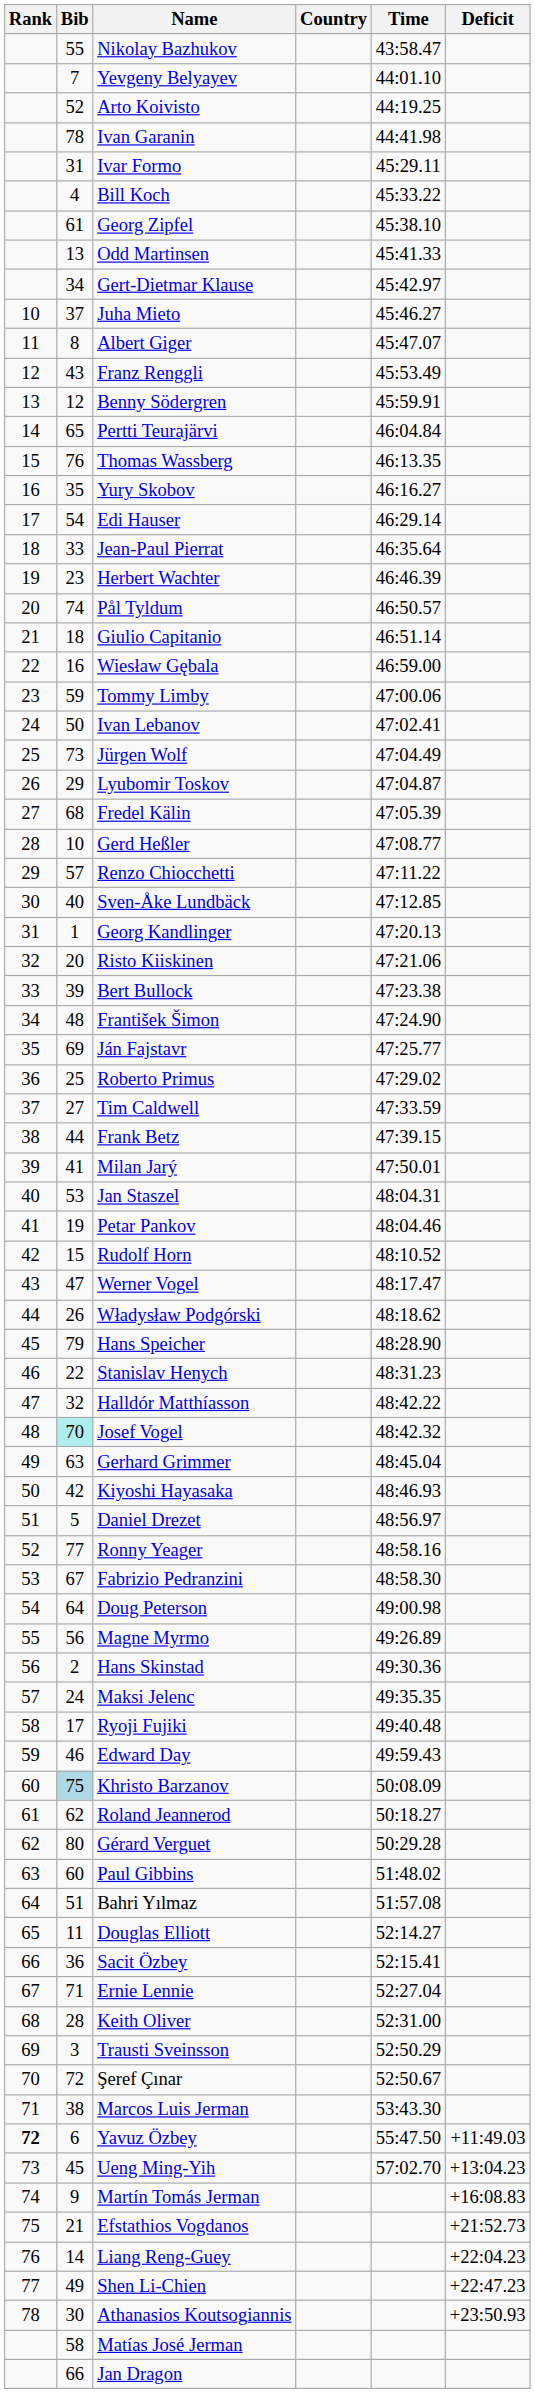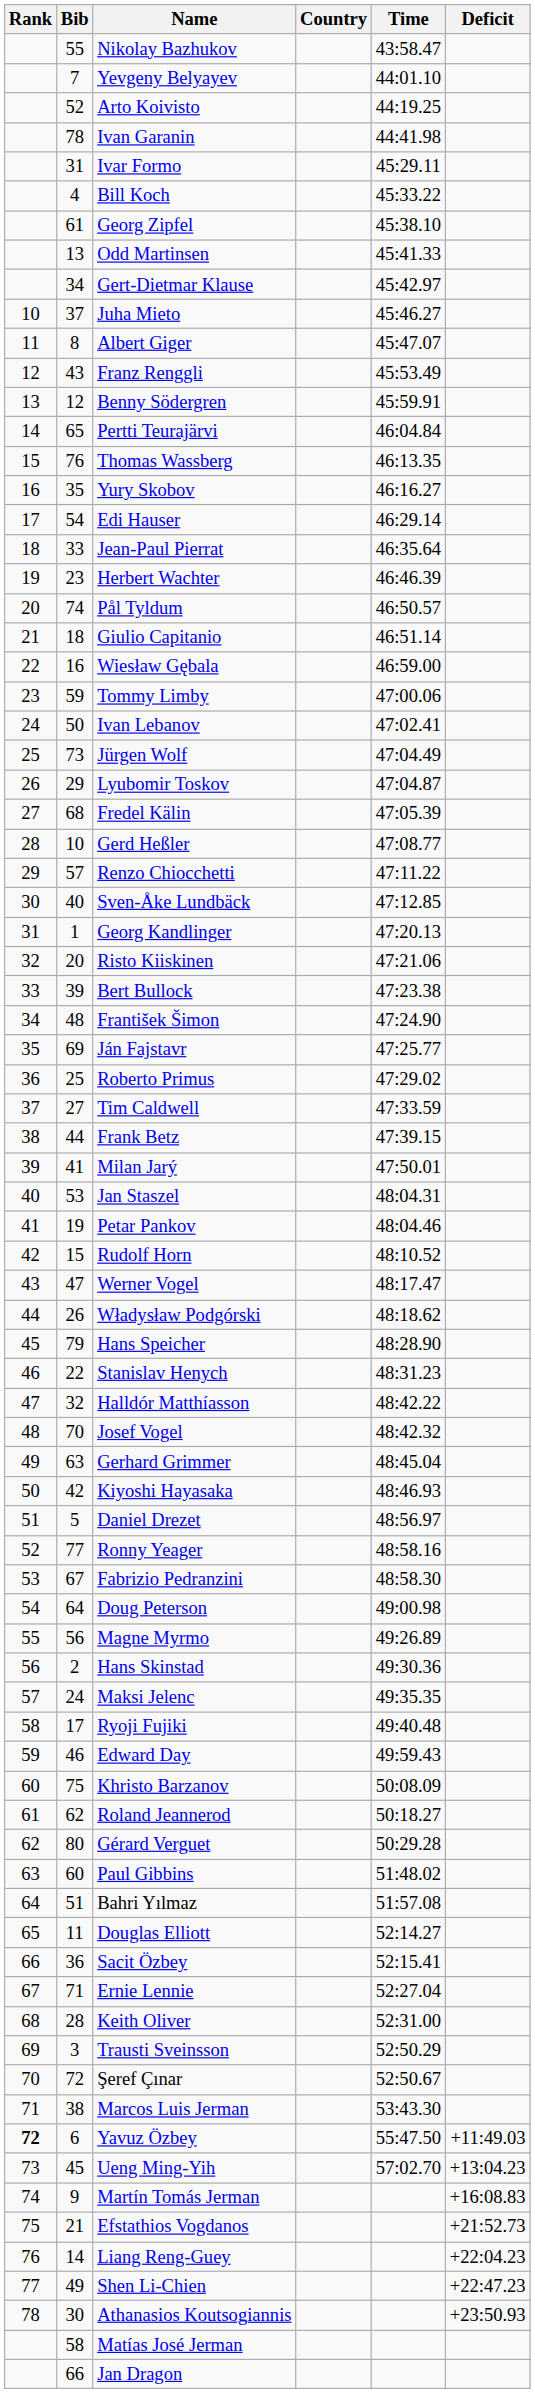(75, 1432) paleturquoise background -> (75, 1432) no background
(75, 1785) lightblue background -> (75, 1785) no background
